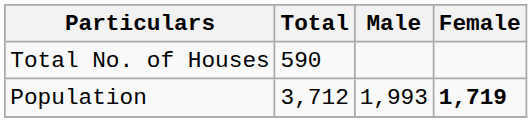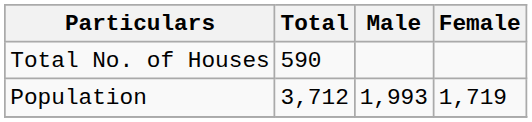(473, 98) bold -> (473, 98) normal
